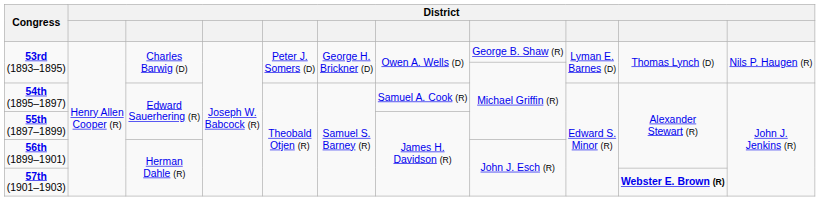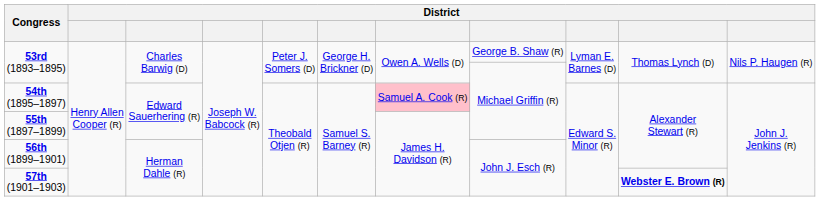(423, 97) no background -> (423, 97) pink background
